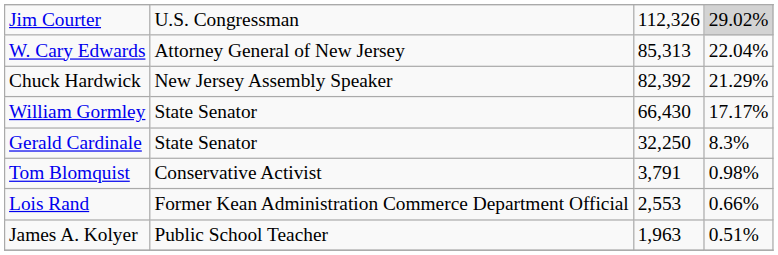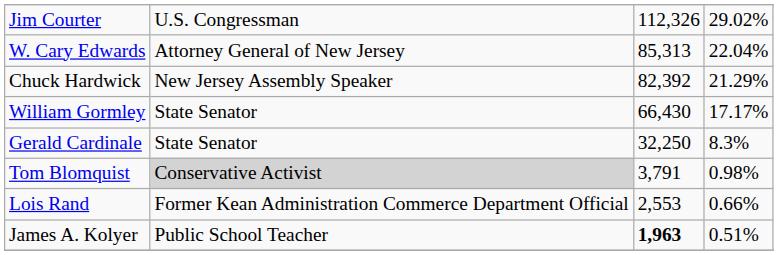(739, 19) lightgrey background -> (739, 19) no background
(238, 173) no background -> (238, 173) lightgrey background
(659, 234) normal -> (659, 234) bold
